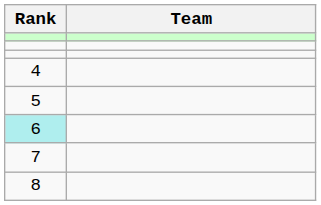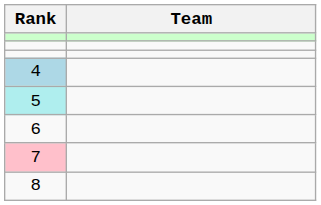(36, 72) no background -> (36, 72) lightblue background
(36, 101) no background -> (36, 101) paleturquoise background
(36, 129) paleturquoise background -> (36, 129) no background
(36, 157) no background -> (36, 157) pink background
